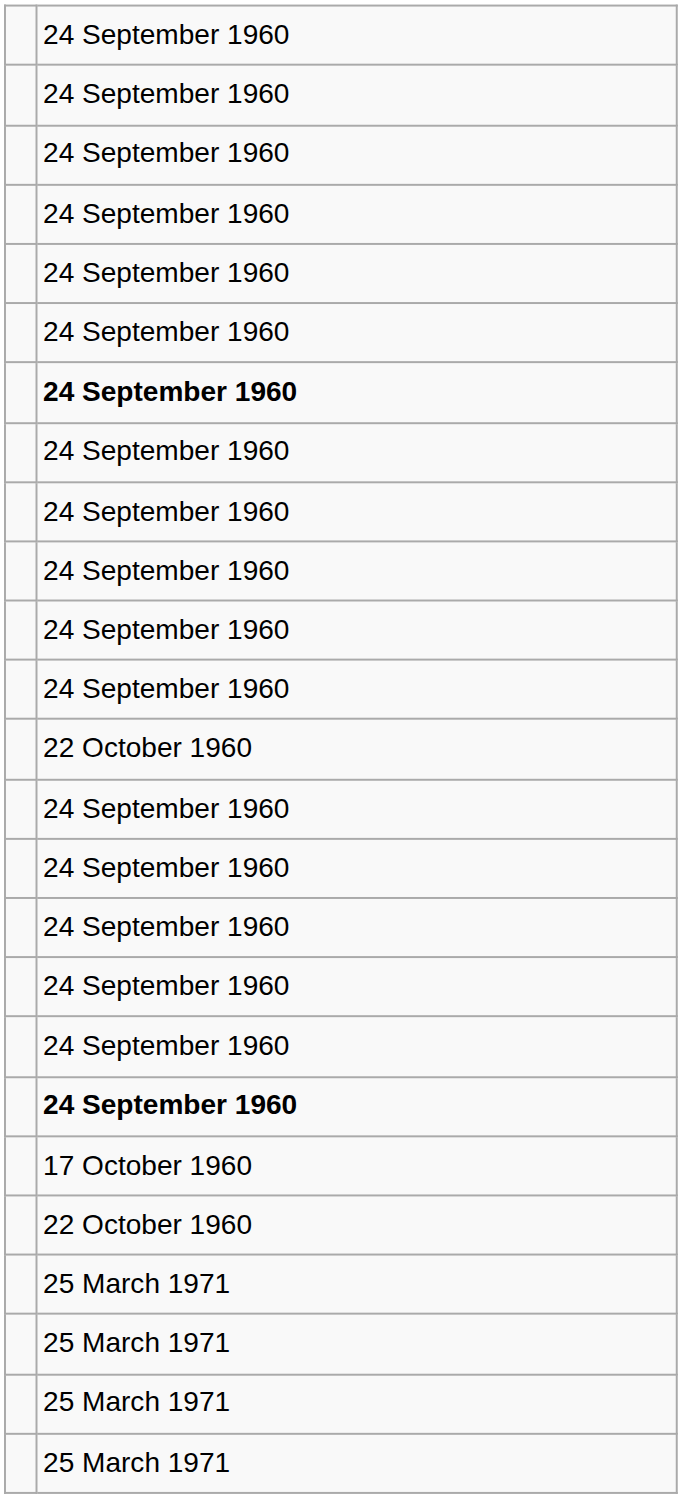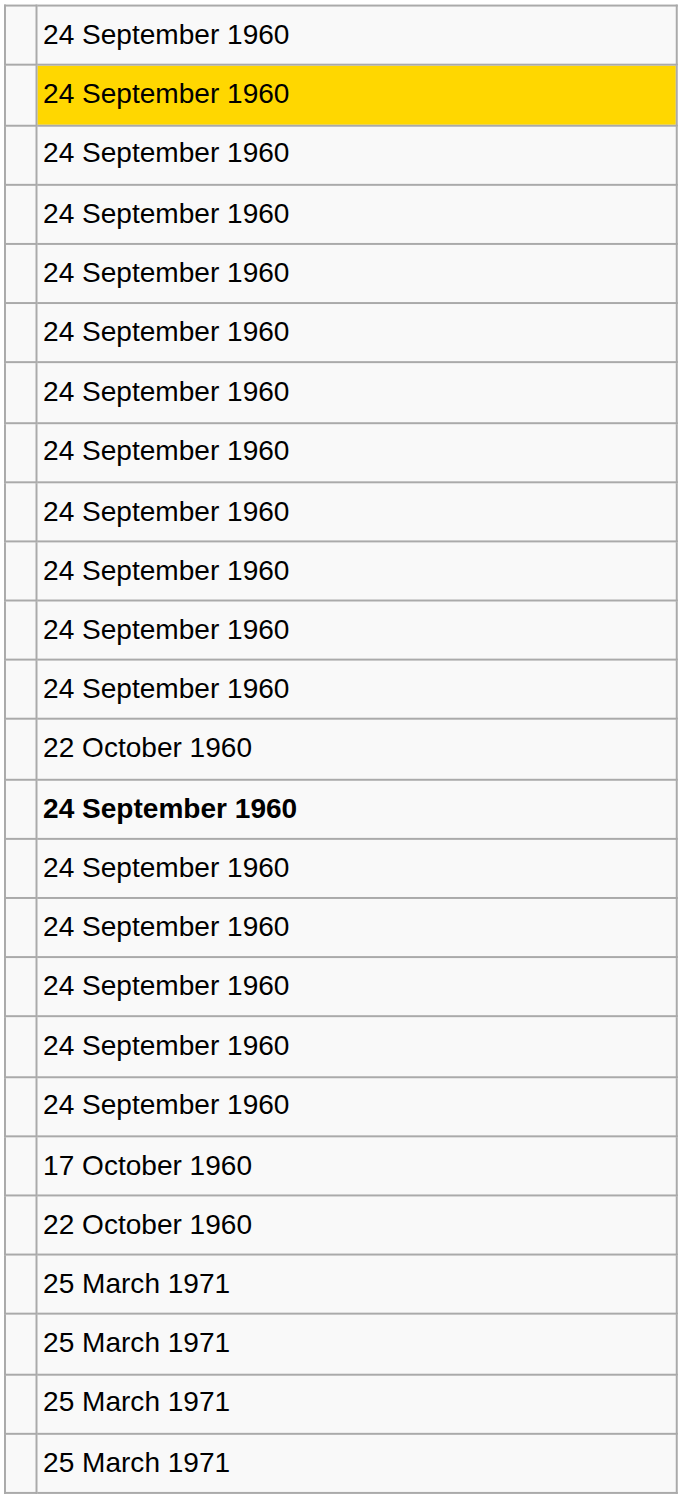(166, 94) no background -> (166, 94) gold background
(170, 391) bold -> (166, 391) normal
(166, 807) normal -> (170, 807) bold
(170, 1105) bold -> (166, 1105) normal
